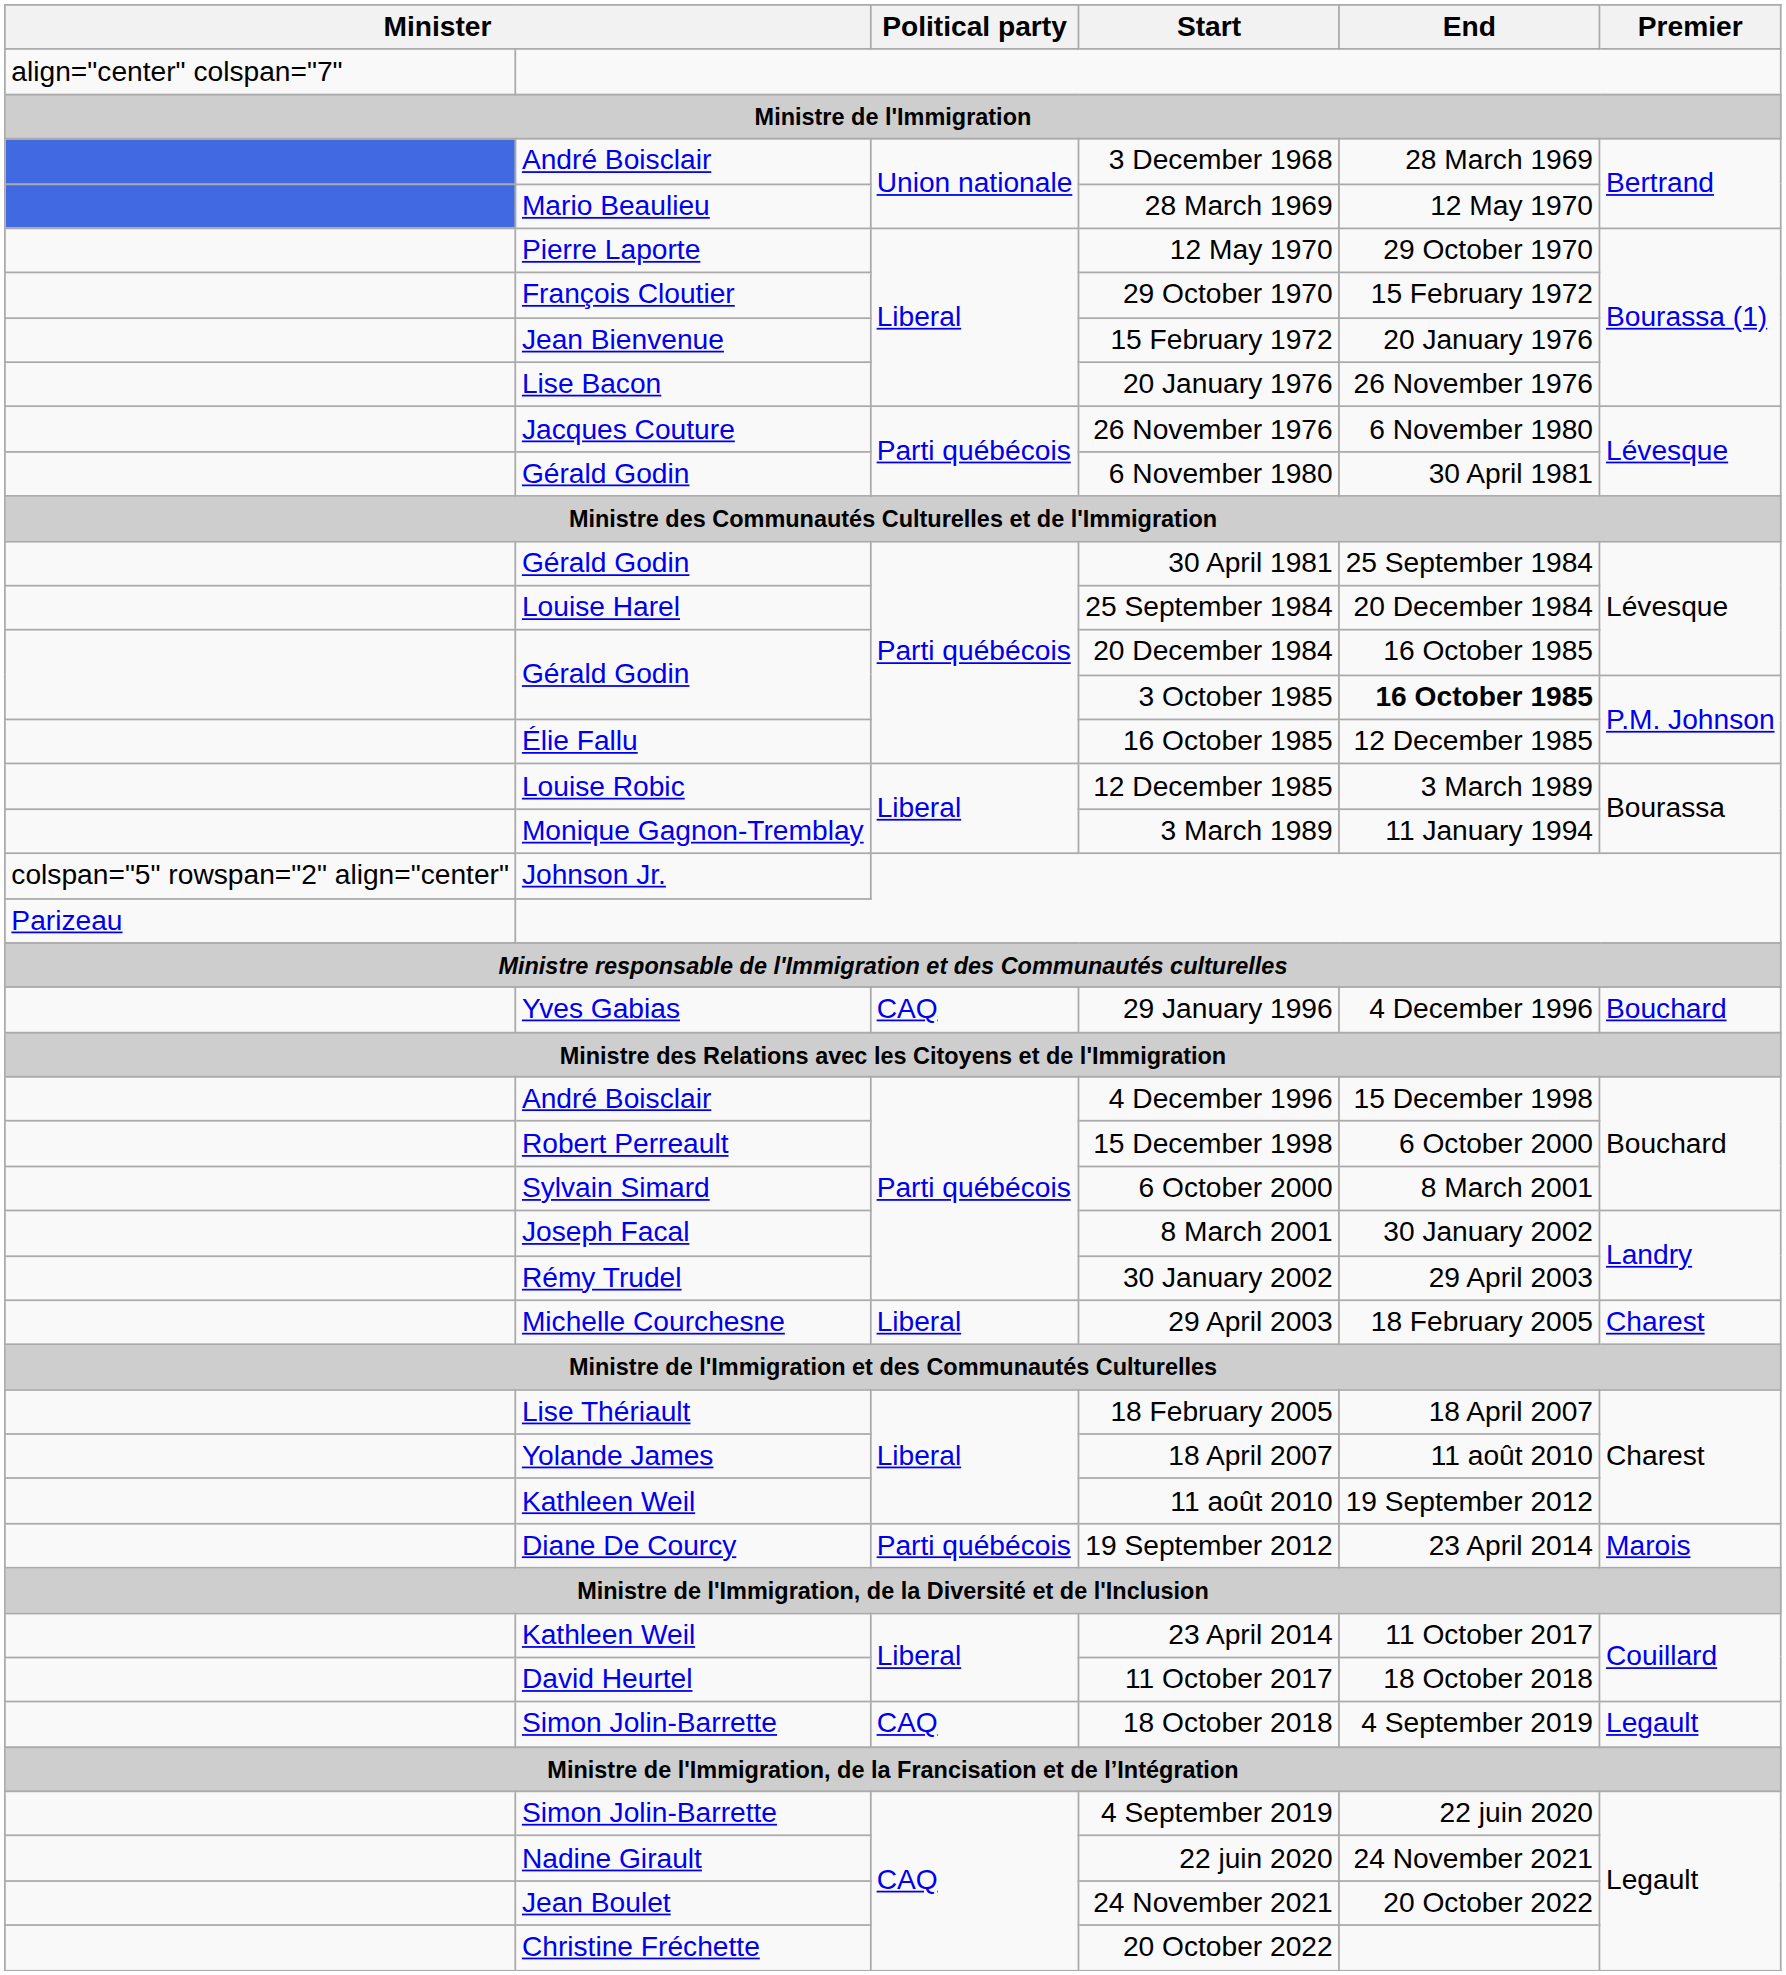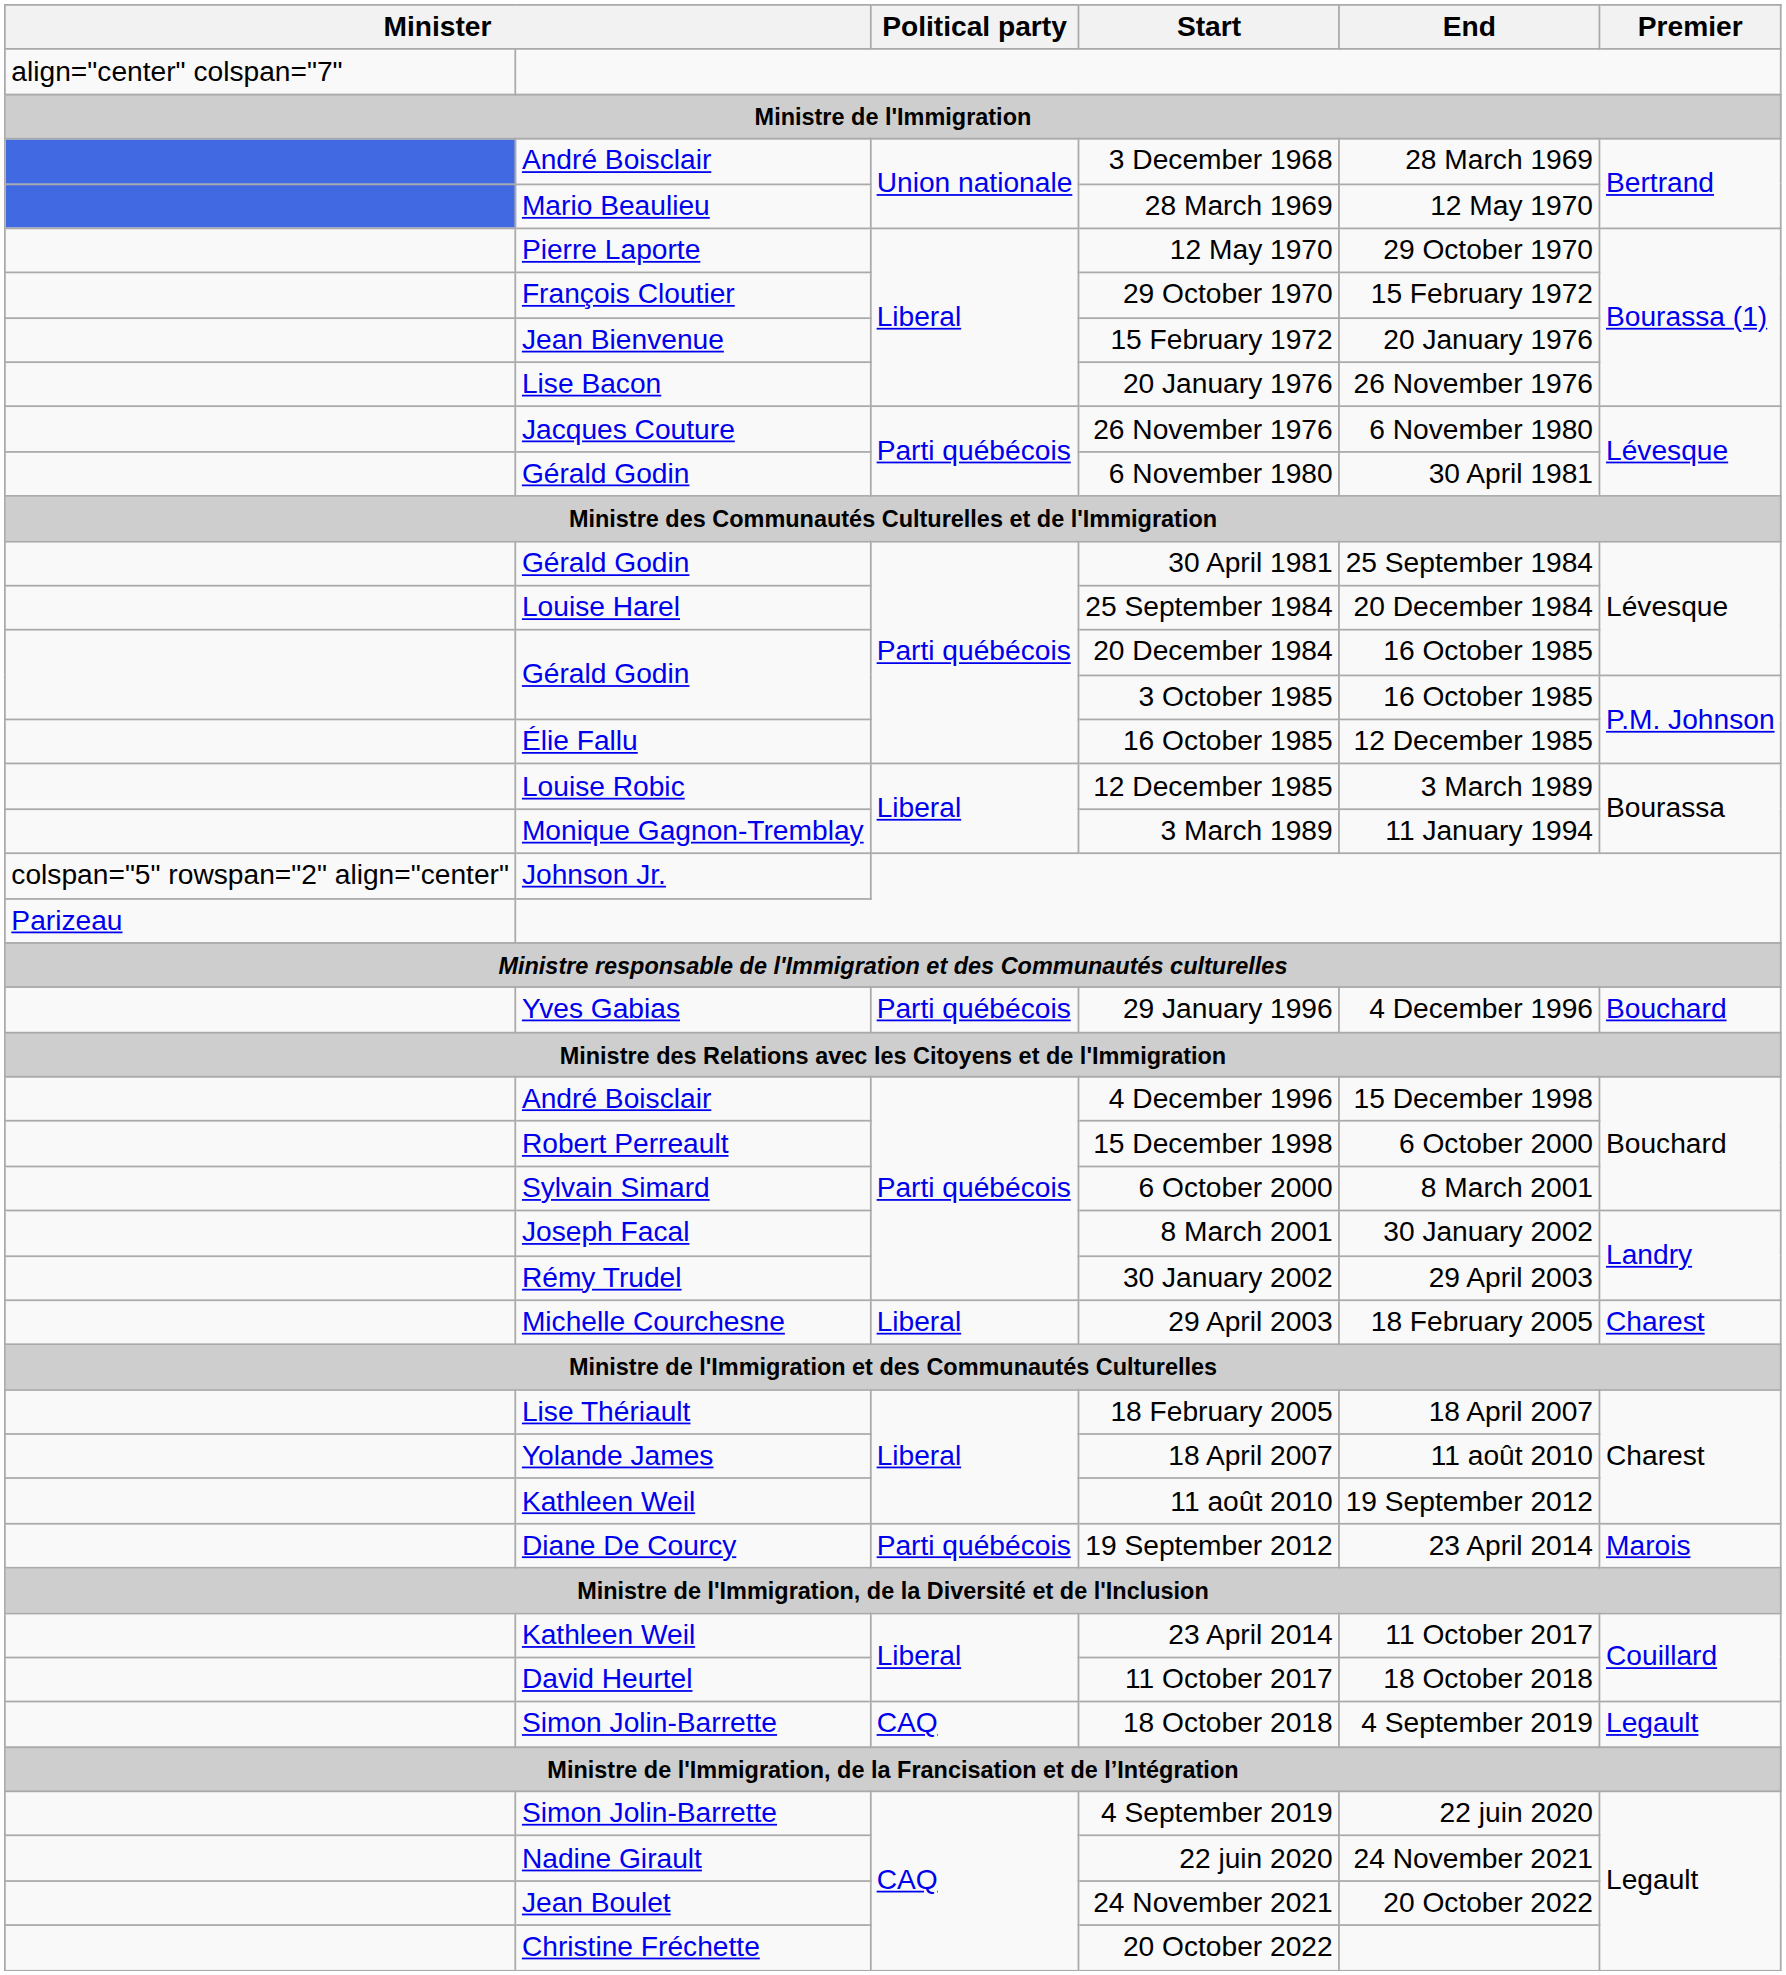(1484, 696) bold -> (1488, 696) normal
(907, 1009) CAQ -> (974, 1009) Parti québécois
